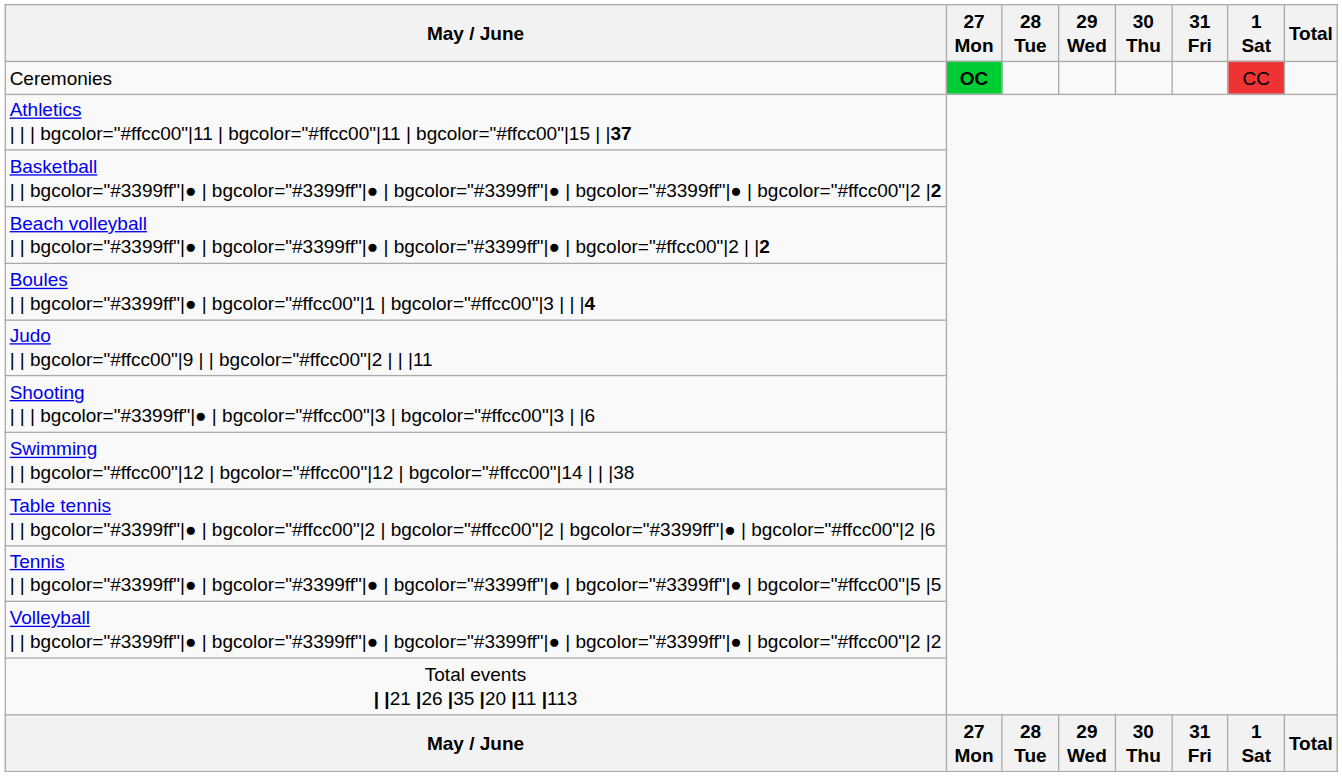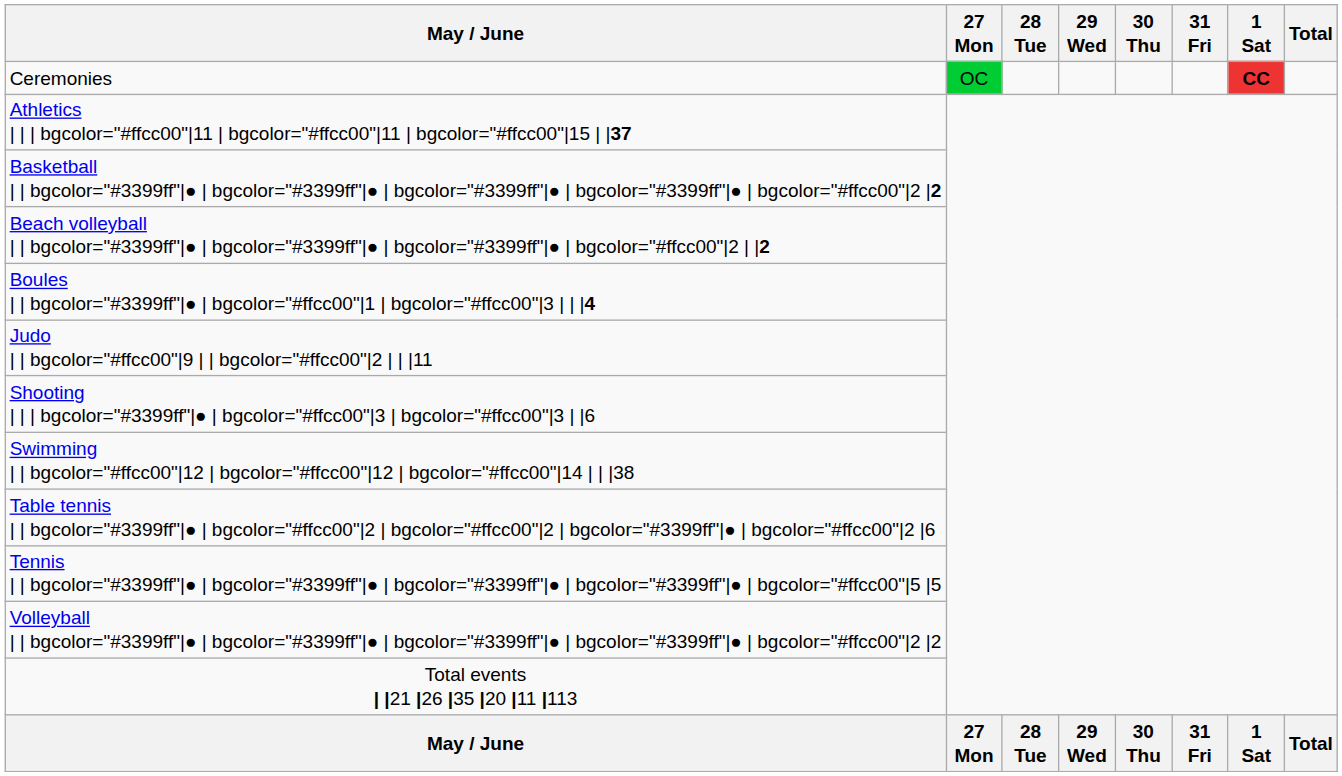(974, 77) bold -> (974, 77) normal
(1256, 77) normal -> (1256, 77) bold
